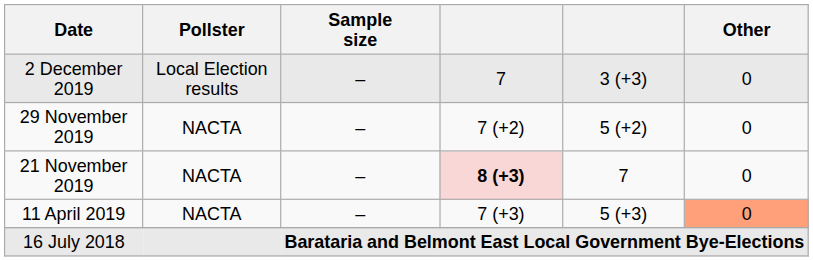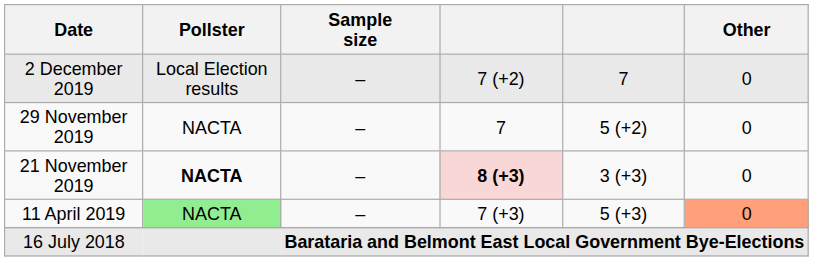(501, 79) 7 -> (501, 79) 7 (+2)
(624, 79) 3 (+3) -> (624, 79) 7
(501, 127) 7 (+2) -> (501, 127) 7
(212, 175) normal -> (212, 175) bold
(624, 175) 7 -> (624, 175) 3 (+3)
(212, 214) no background -> (212, 214) lightgreen background
